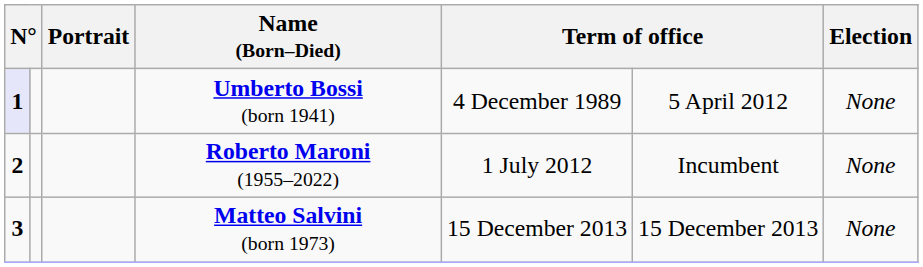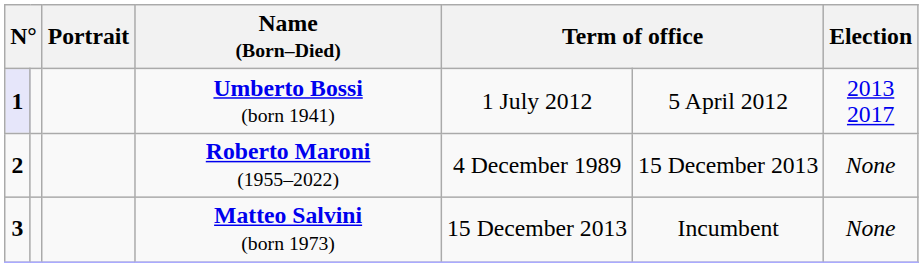(537, 100) 4 December 1989 -> (537, 100) 1 July 2012
(871, 100) None -> (871, 100) 2013 2017
(537, 164) 1 July 2012 -> (537, 164) 4 December 1989
(728, 164) Incumbent -> (728, 164) 15 December 2013
(728, 229) 15 December 2013 -> (728, 229) Incumbent
